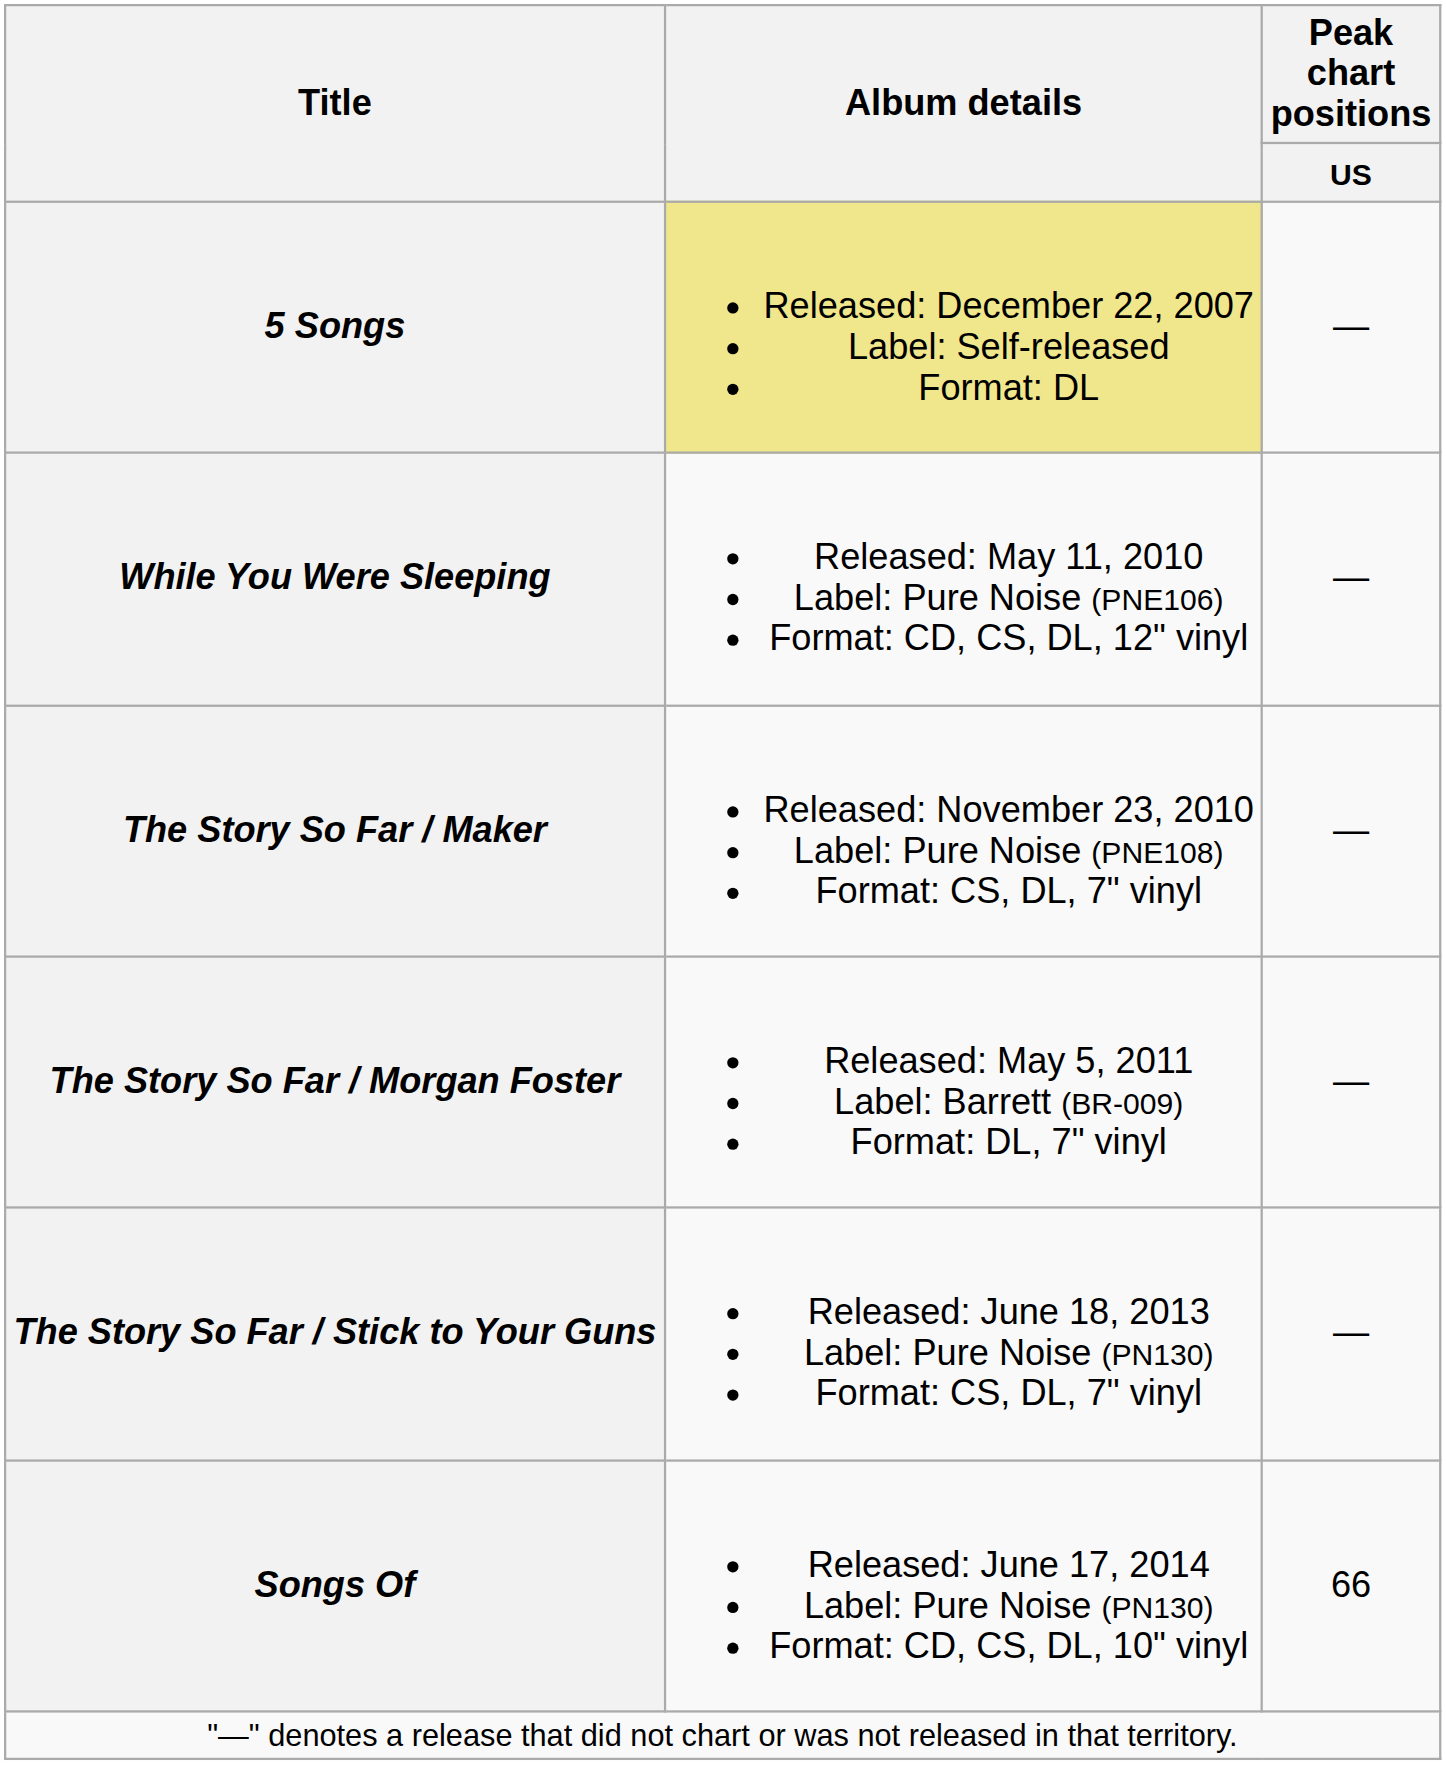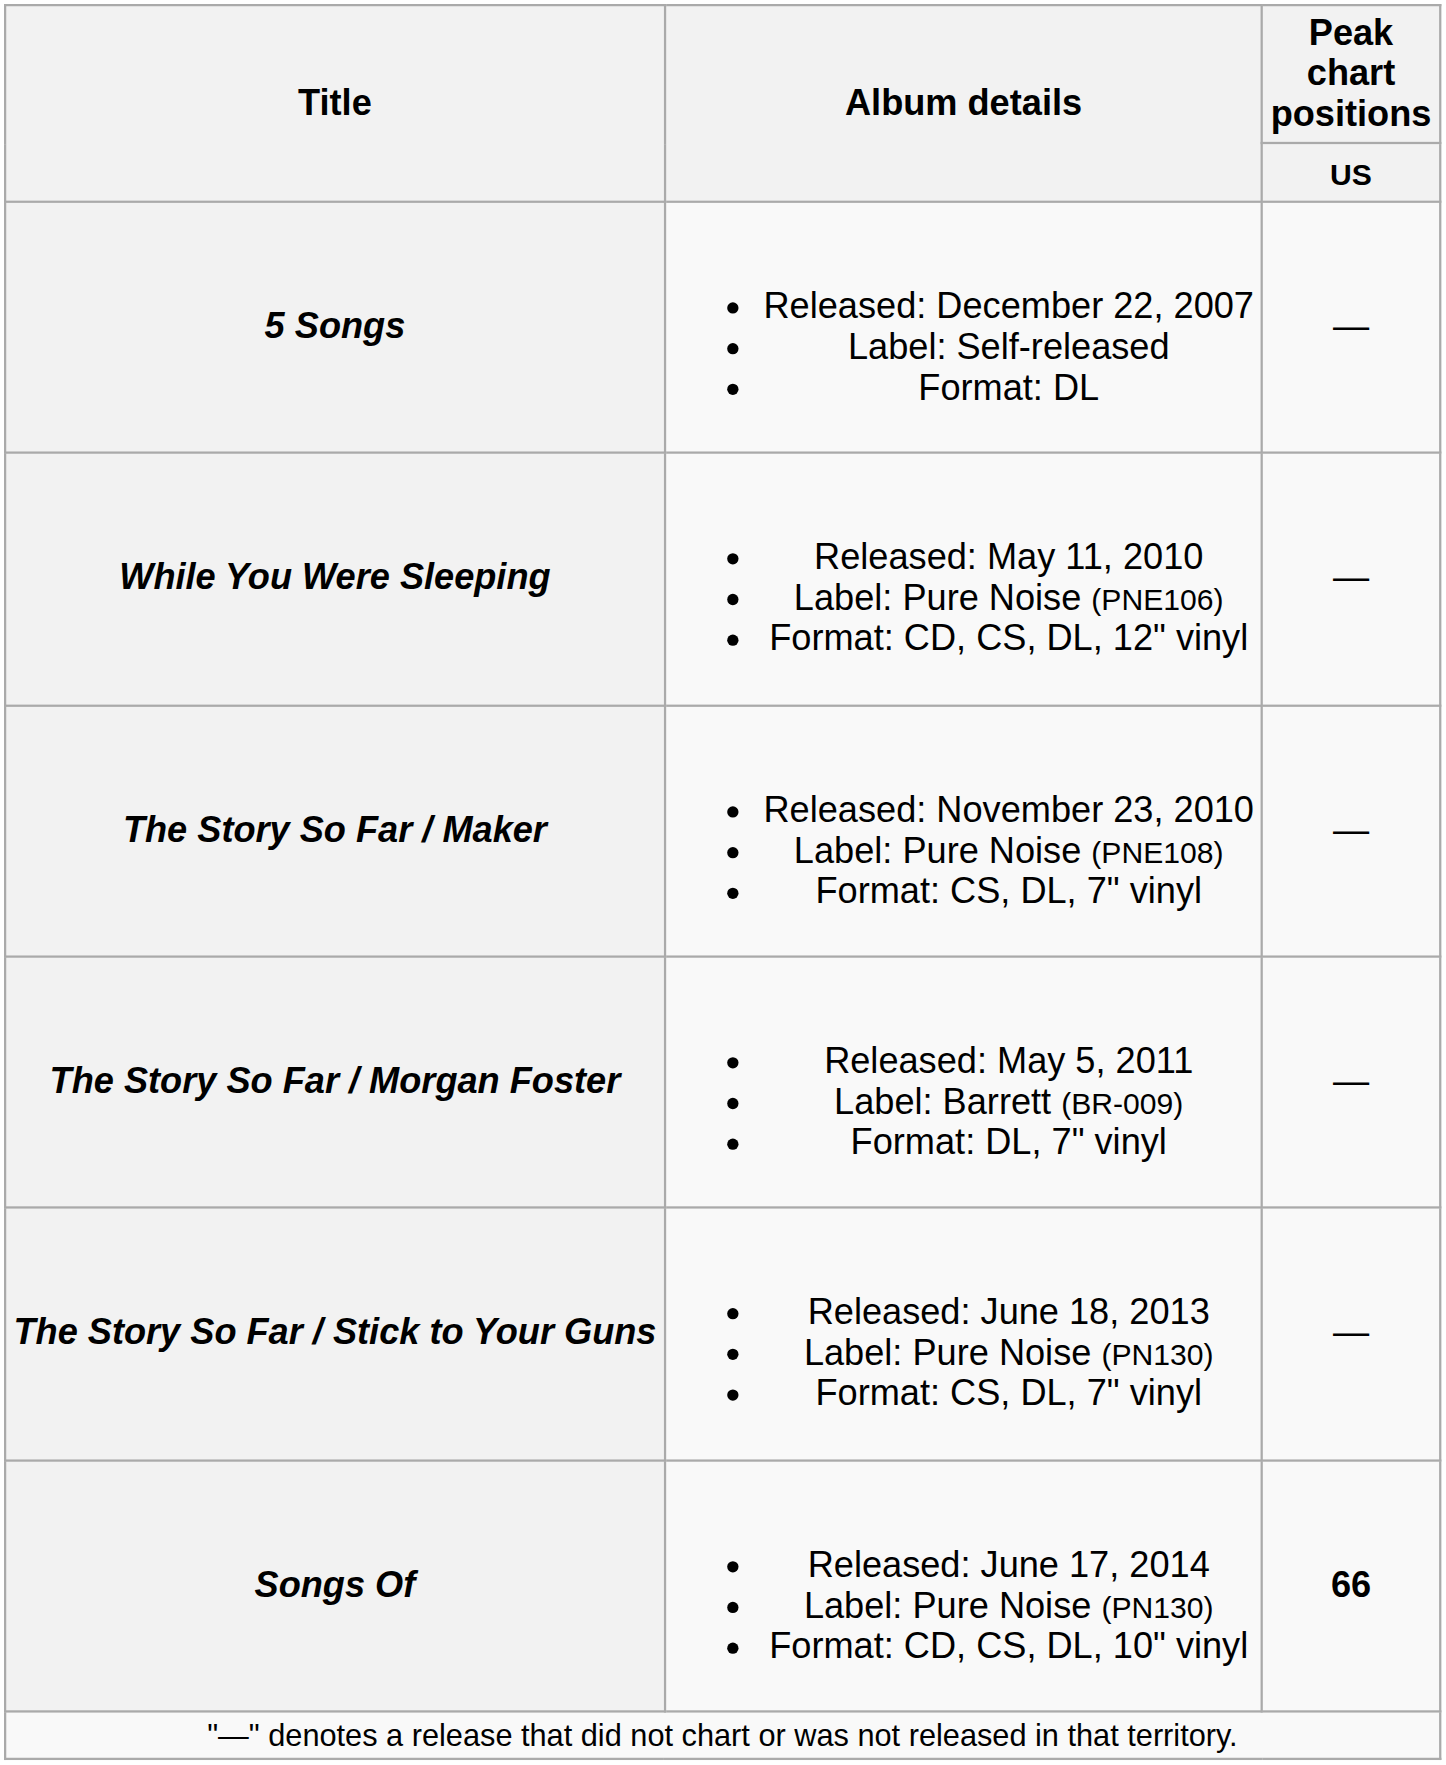(964, 347) khaki background -> (964, 347) no background
(1351, 1584) normal -> (1351, 1584) bold
